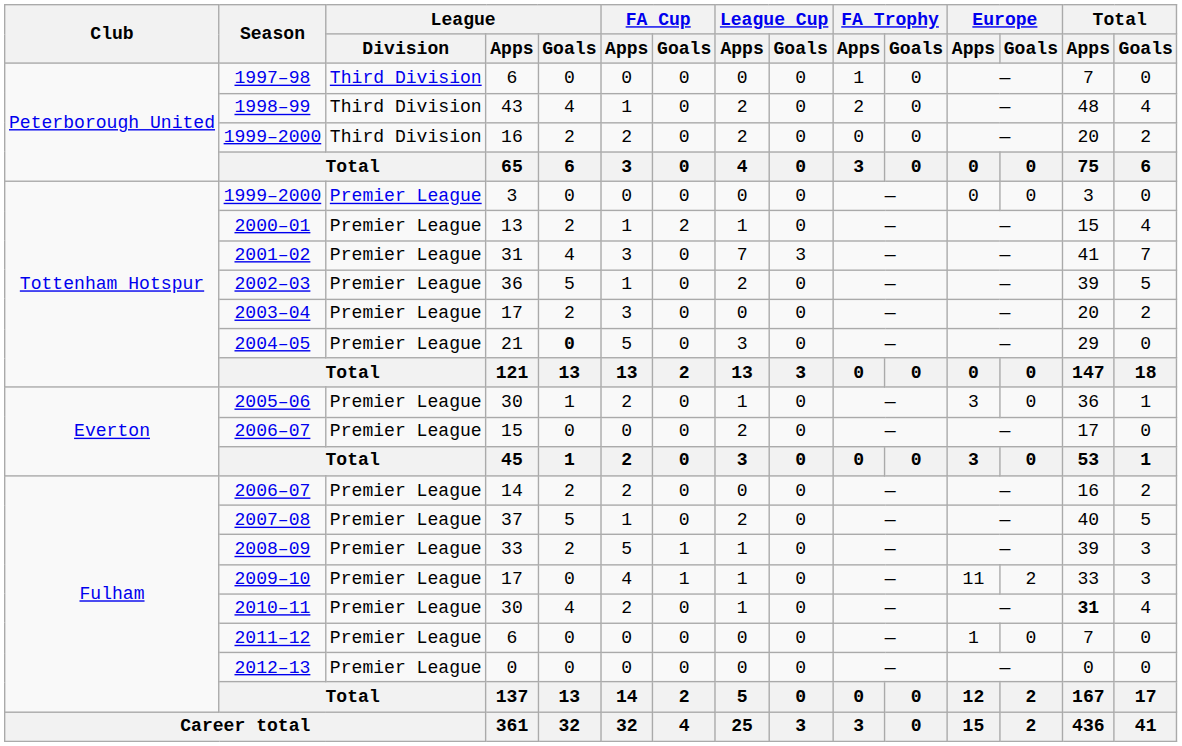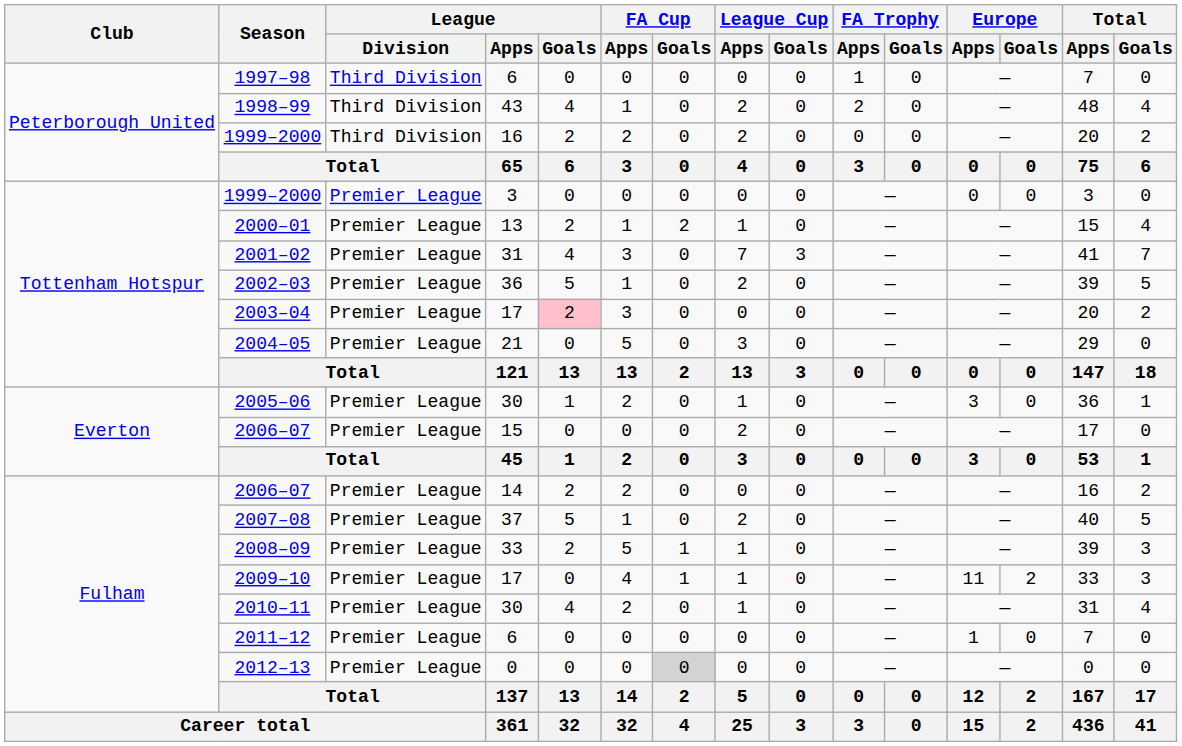(569, 314) no background -> (569, 314) pink background
(569, 343) bold -> (569, 343) normal
(1088, 608) bold -> (1088, 608) normal
(684, 667) no background -> (684, 667) lightgrey background
